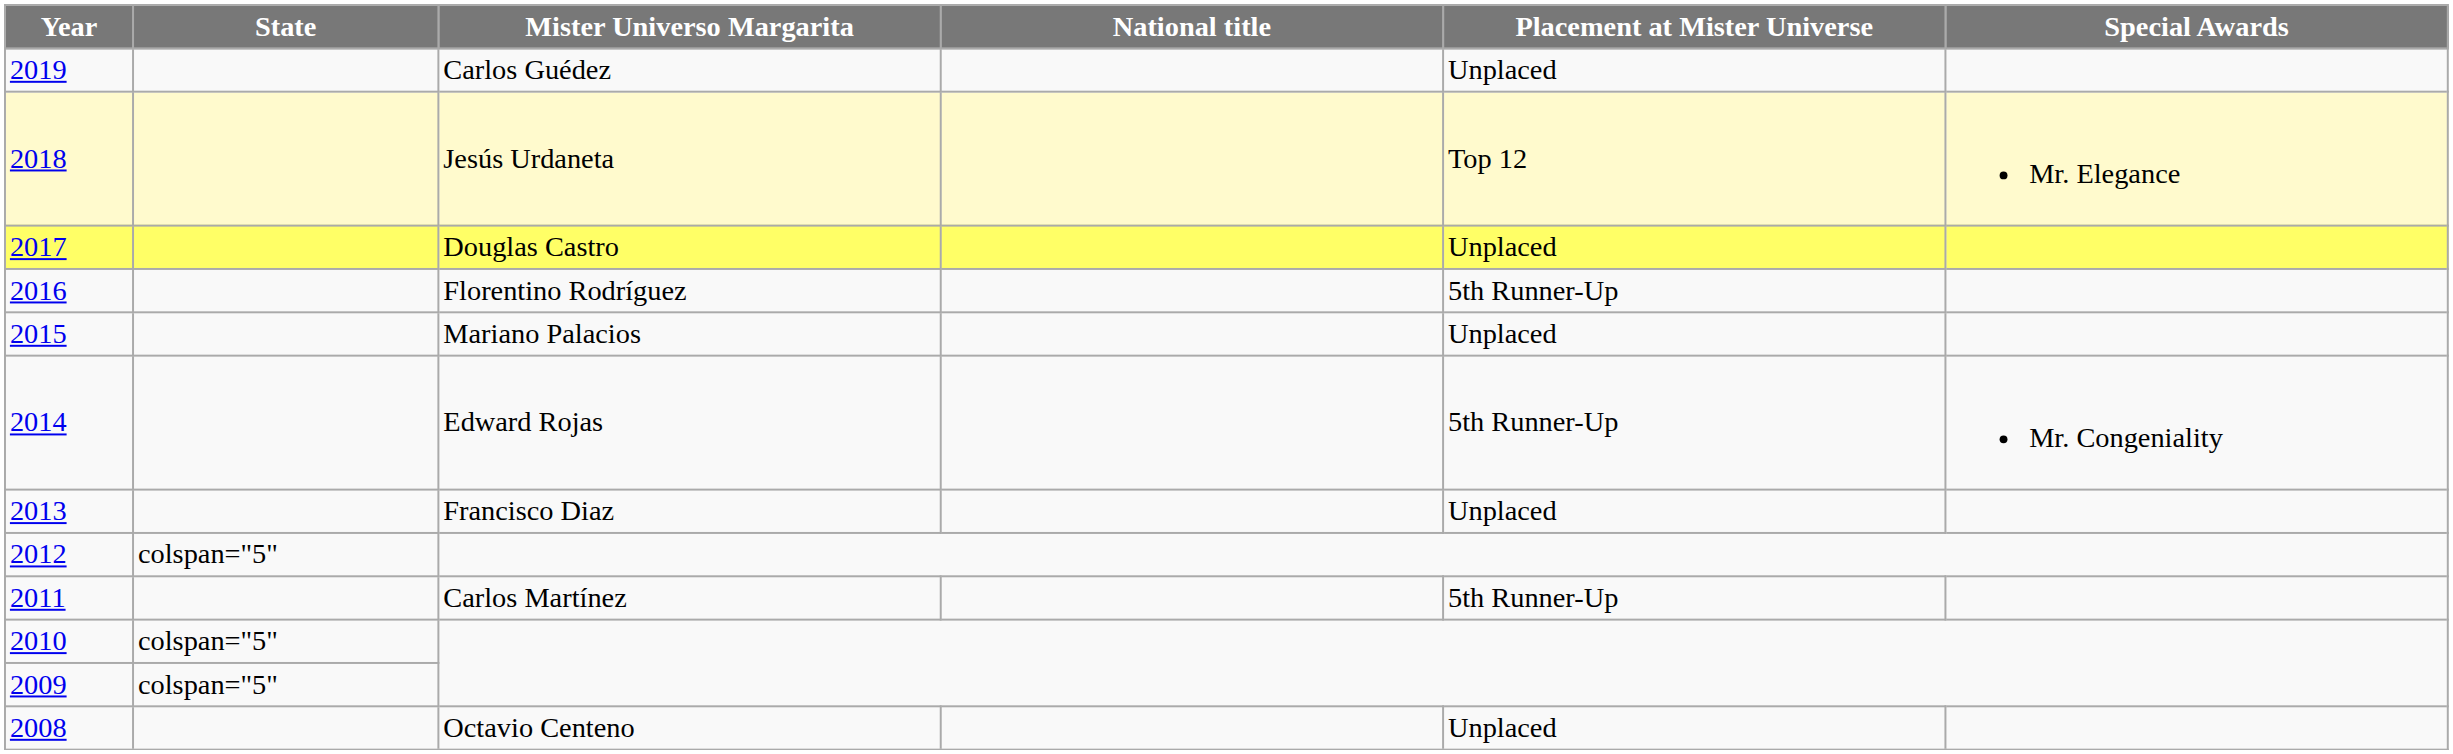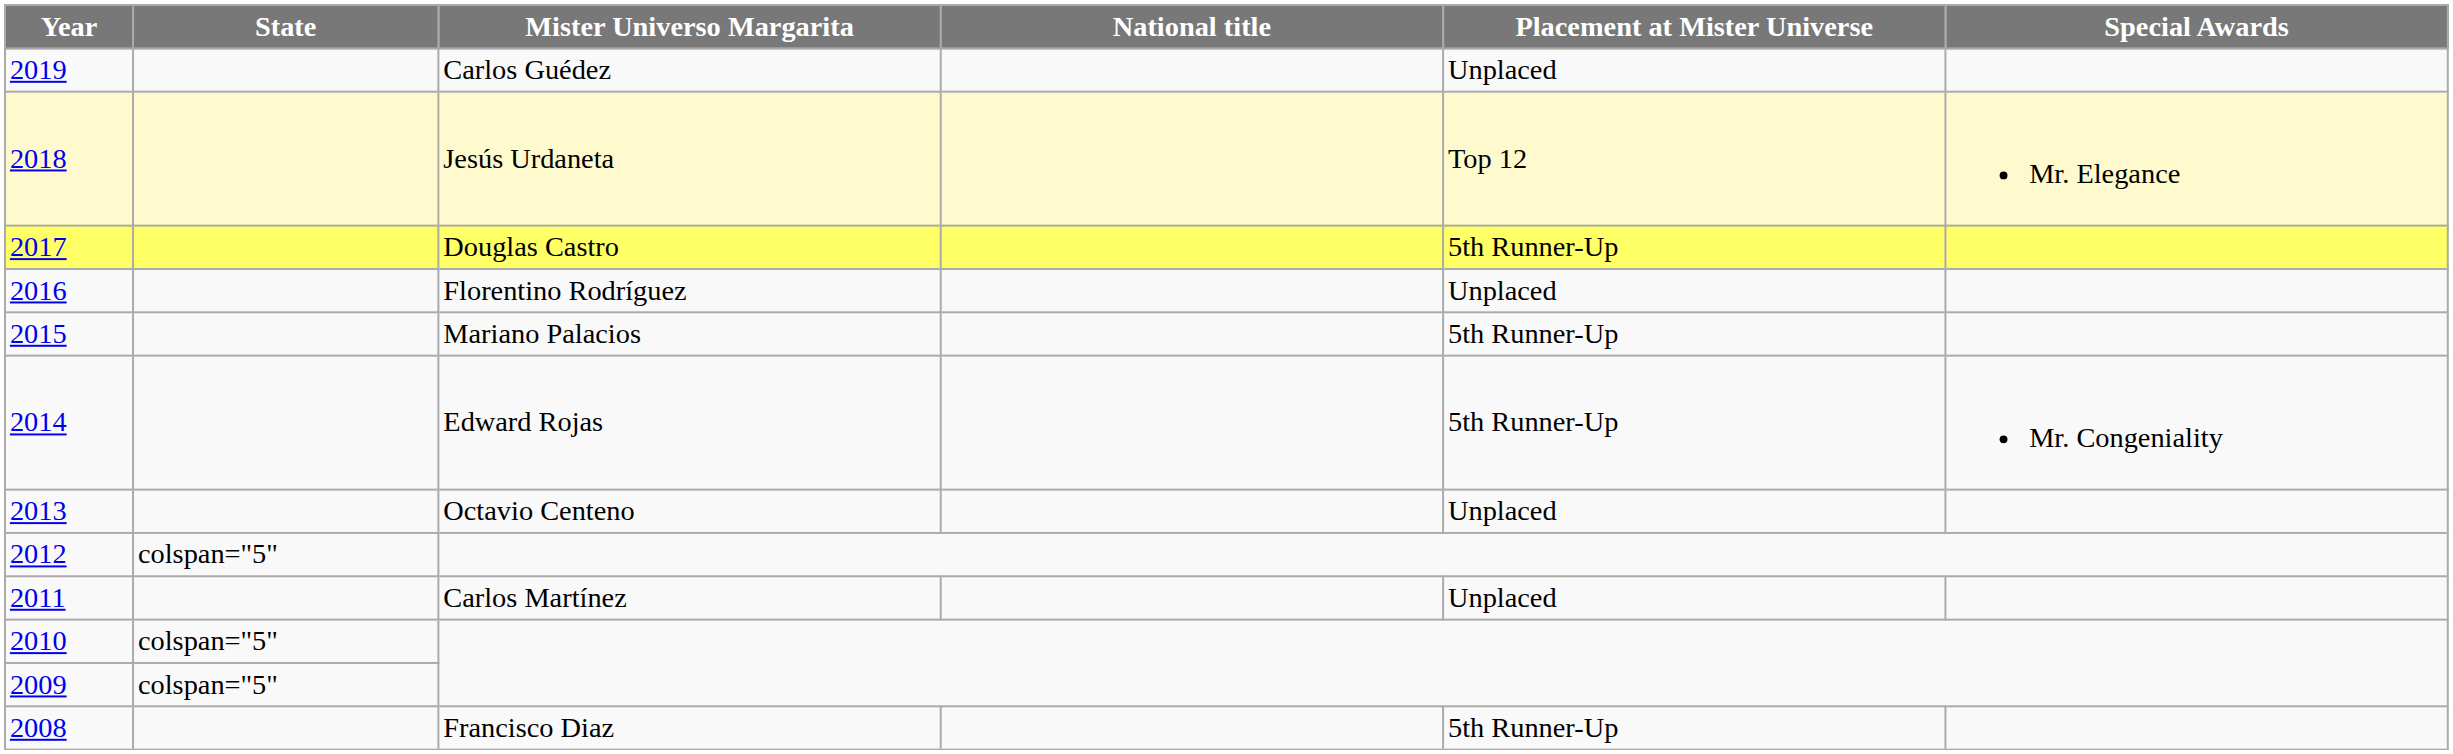(1502, 246) Unplaced -> (1533, 246) 5th Runner-Up
(1533, 289) 5th Runner-Up -> (1502, 289) Unplaced
(1502, 333) Unplaced -> (1533, 333) 5th Runner-Up
(529, 509) Francisco Diaz -> (539, 509) Octavio Centeno
(1533, 596) 5th Runner-Up -> (1502, 596) Unplaced
(539, 726) Octavio Centeno -> (529, 726) Francisco Diaz
(1502, 726) Unplaced -> (1533, 726) 5th Runner-Up
